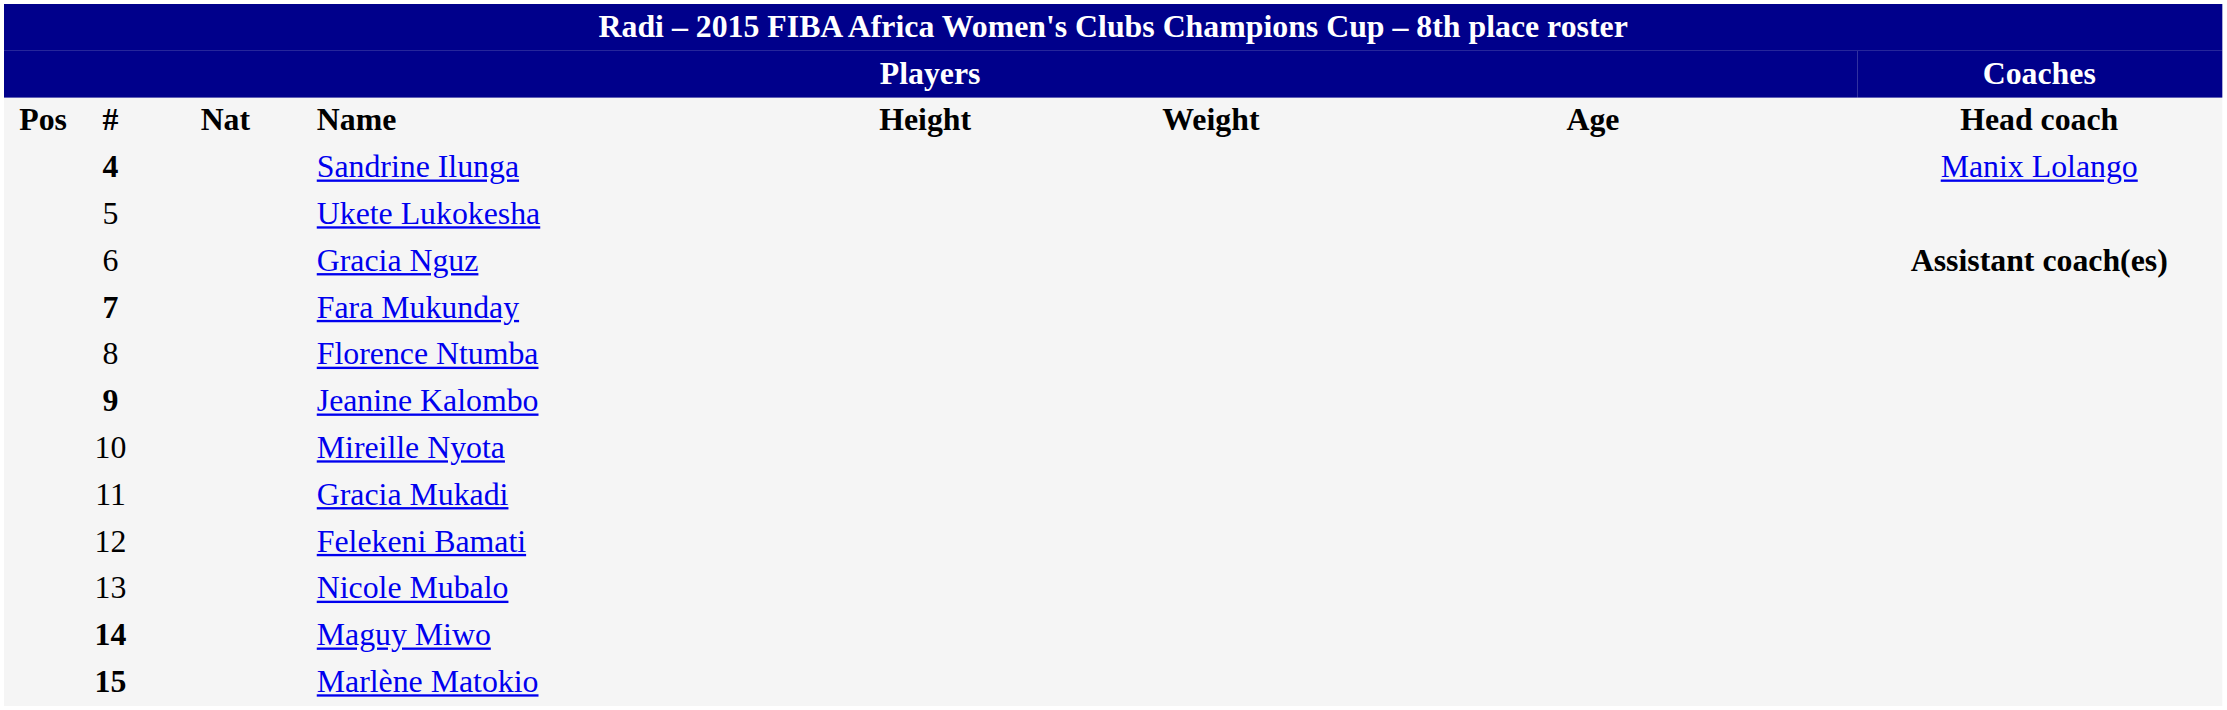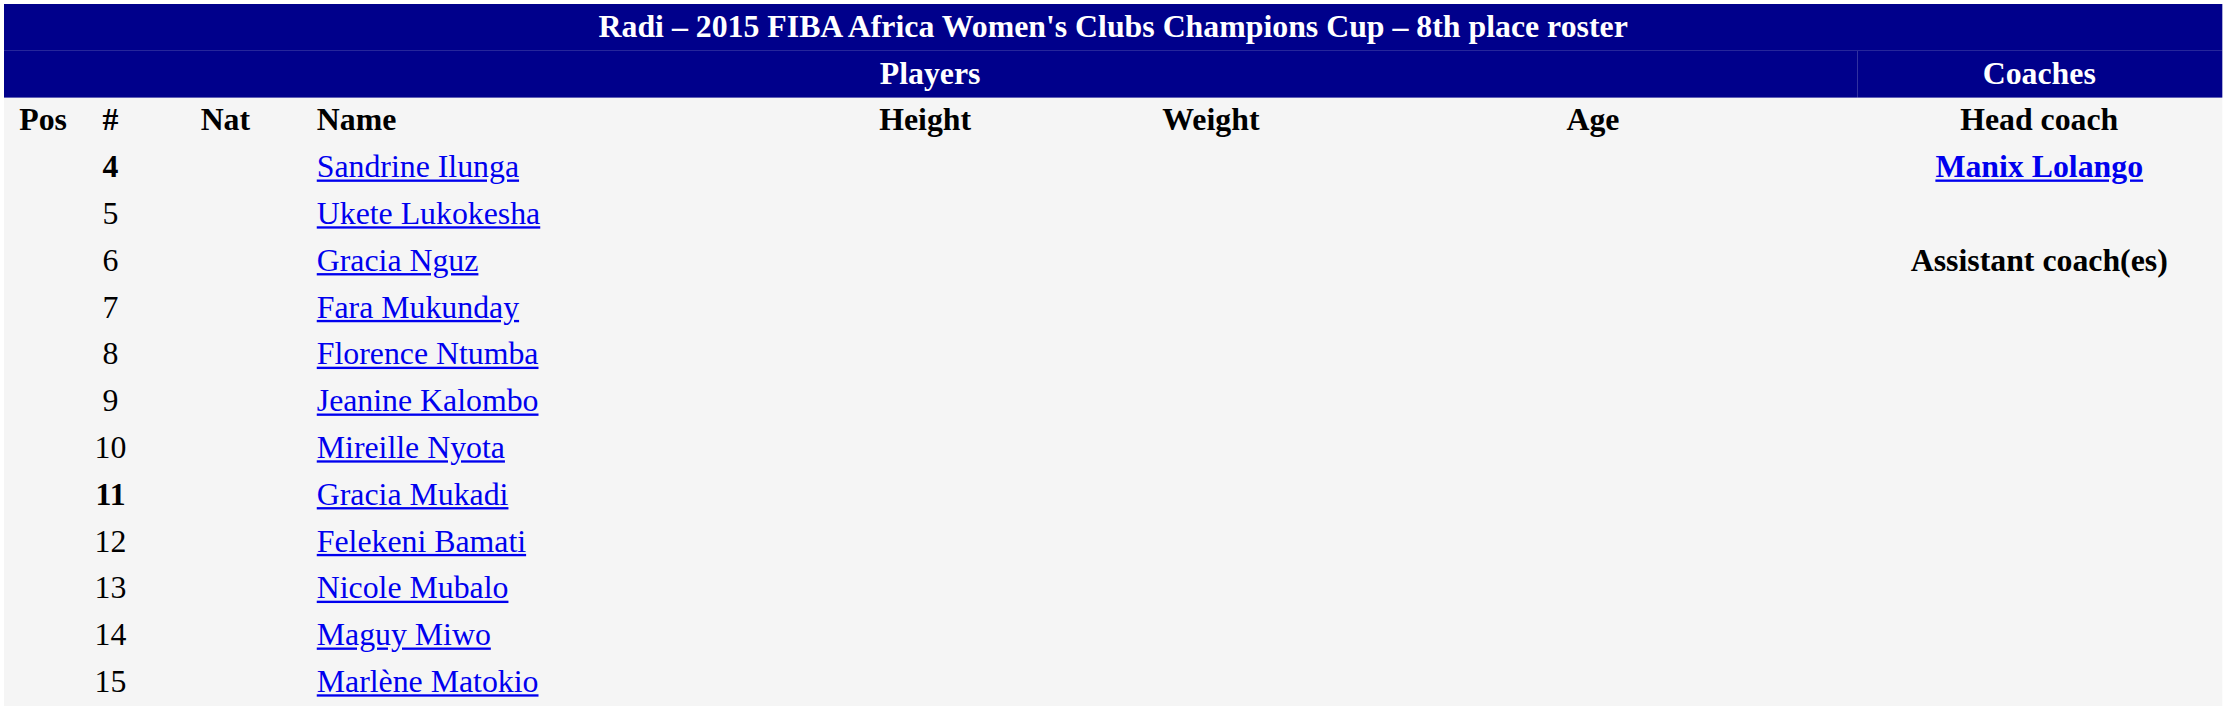(2039, 167) normal -> (2039, 167) bold
(110, 307) bold -> (110, 307) normal
(110, 401) bold -> (110, 401) normal
(111, 494) normal -> (111, 494) bold
(111, 635) bold -> (111, 635) normal
(111, 681) bold -> (111, 681) normal
